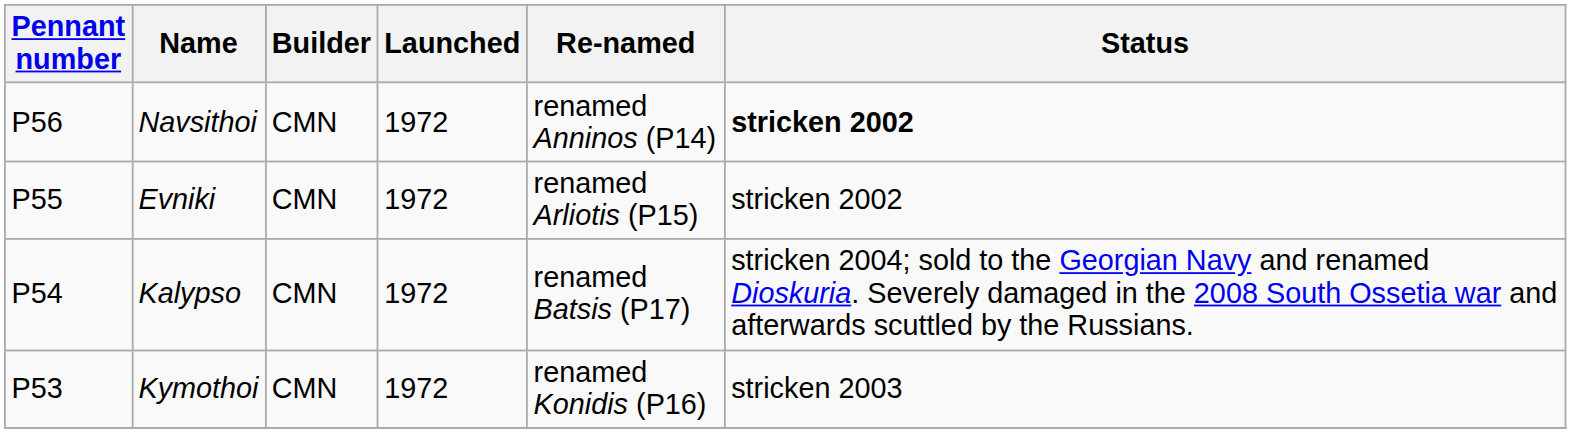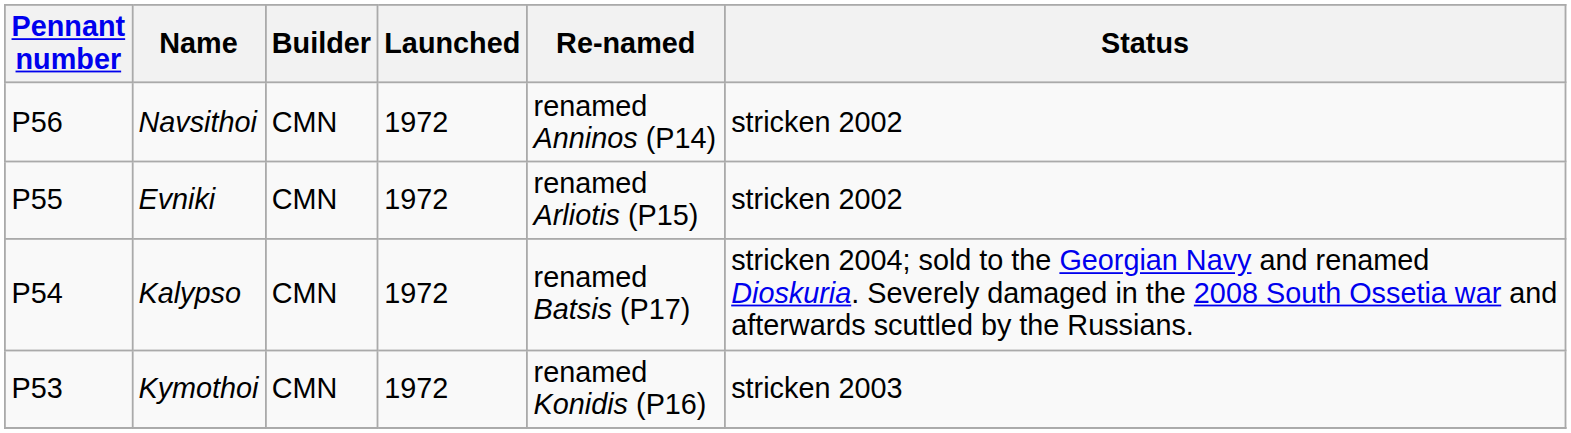(822, 121) bold -> (817, 121) normal
